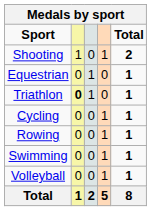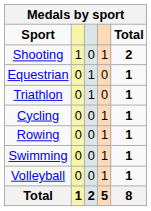(78, 95) bold -> (78, 95) normal
